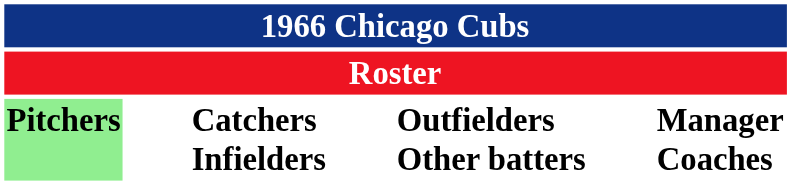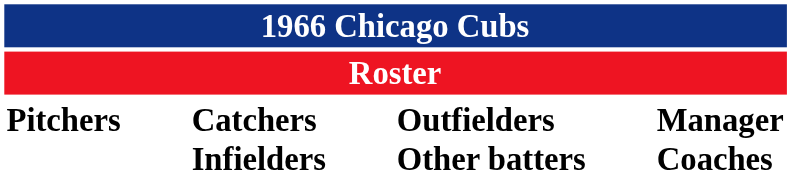(64, 119) lightgreen background -> (64, 119) no background
